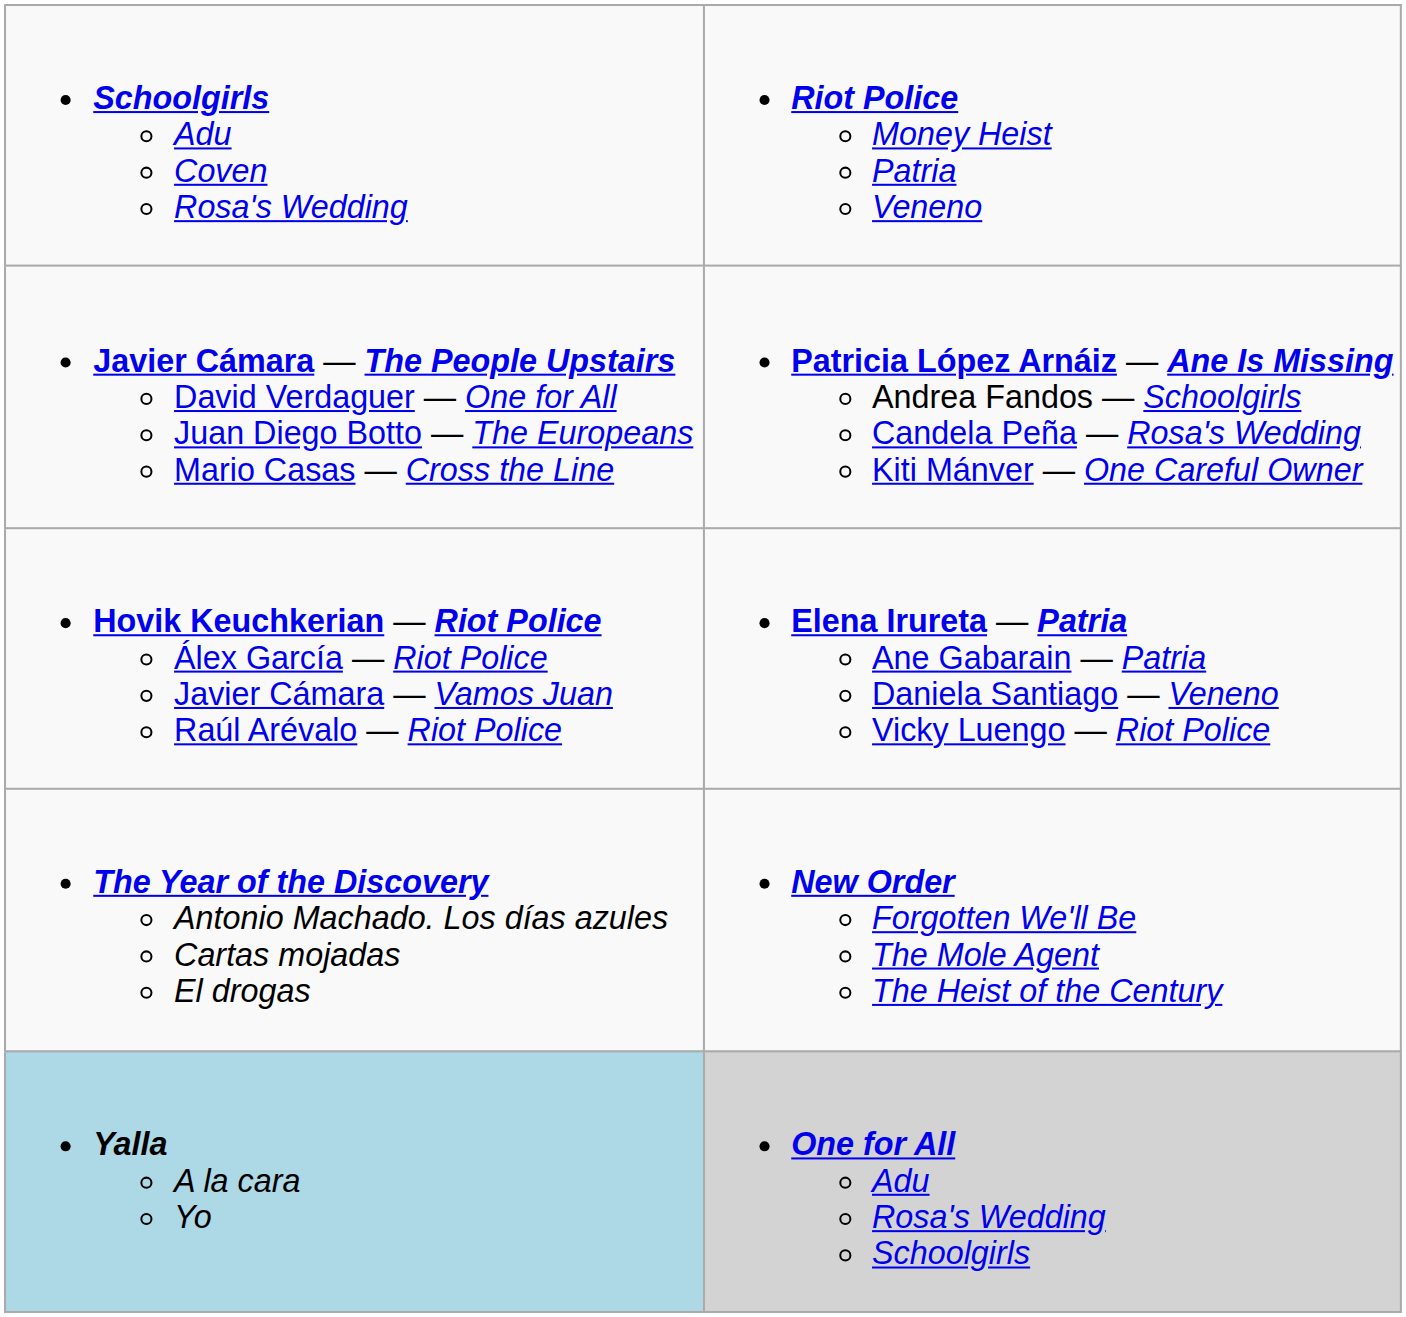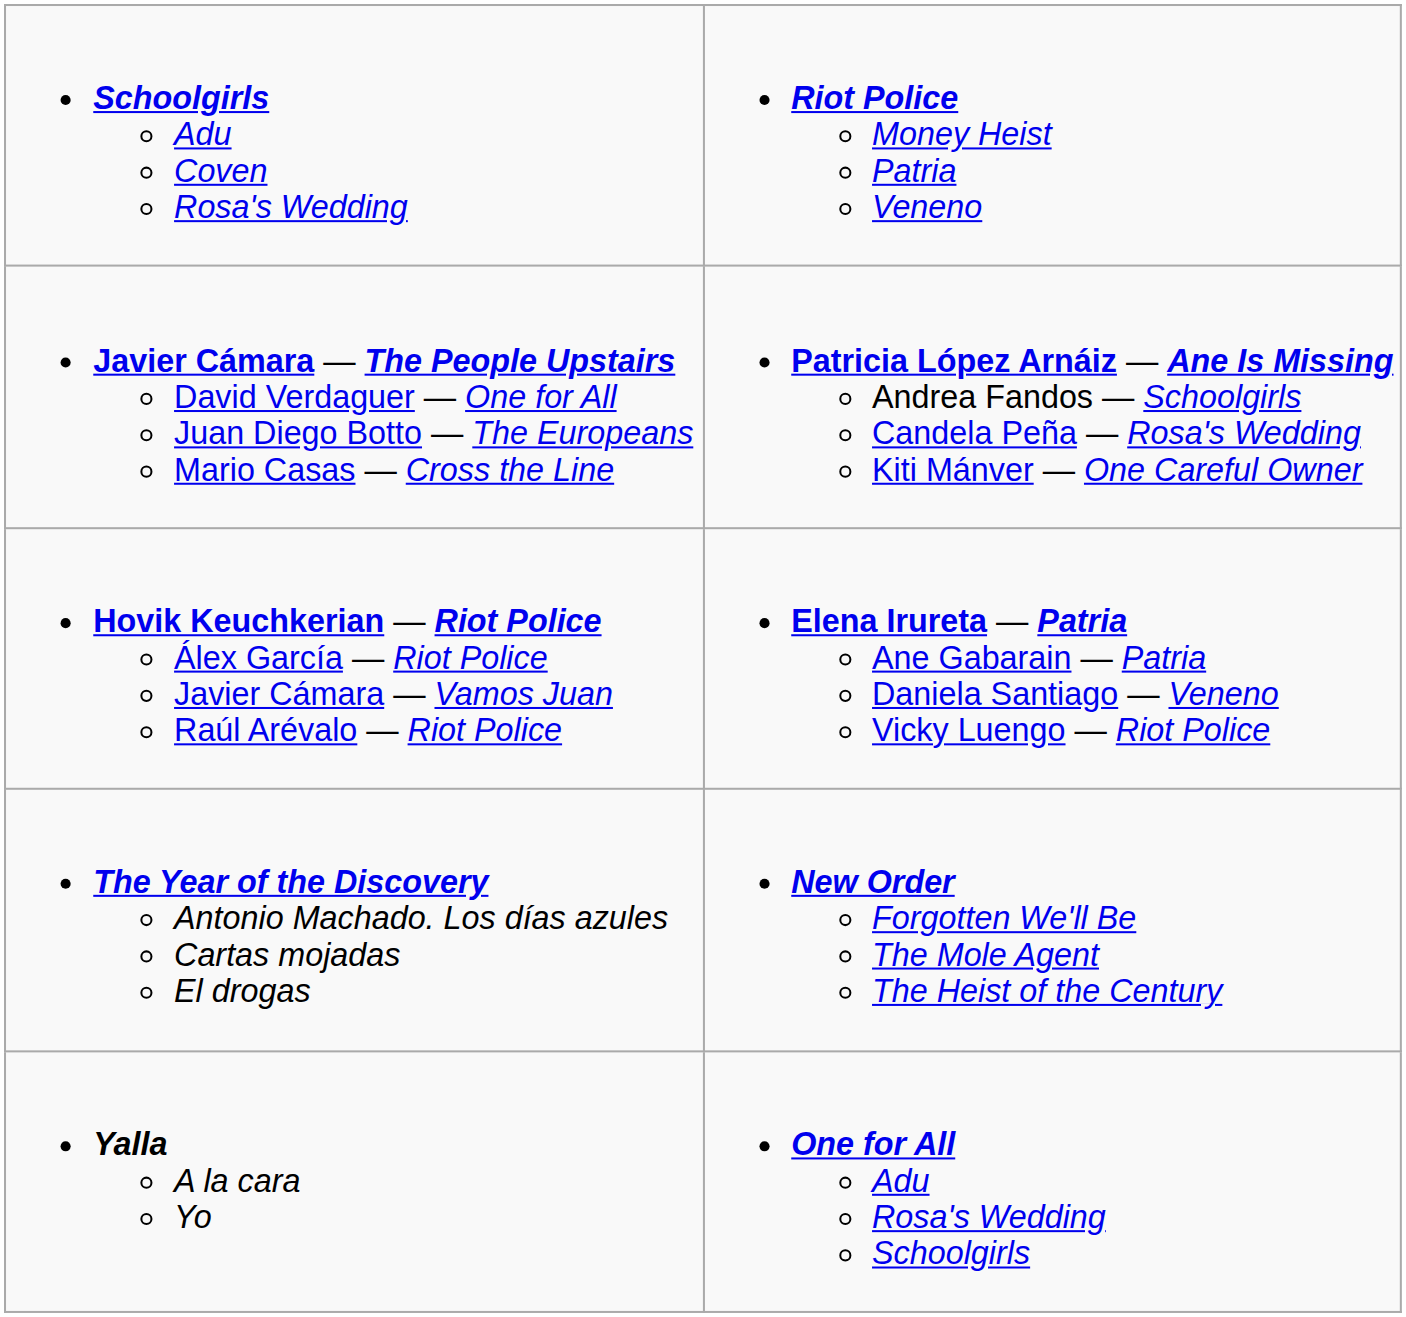(354, 1181) lightblue background -> (354, 1181) no background
(1052, 1199) lightgrey background -> (1052, 1199) no background
